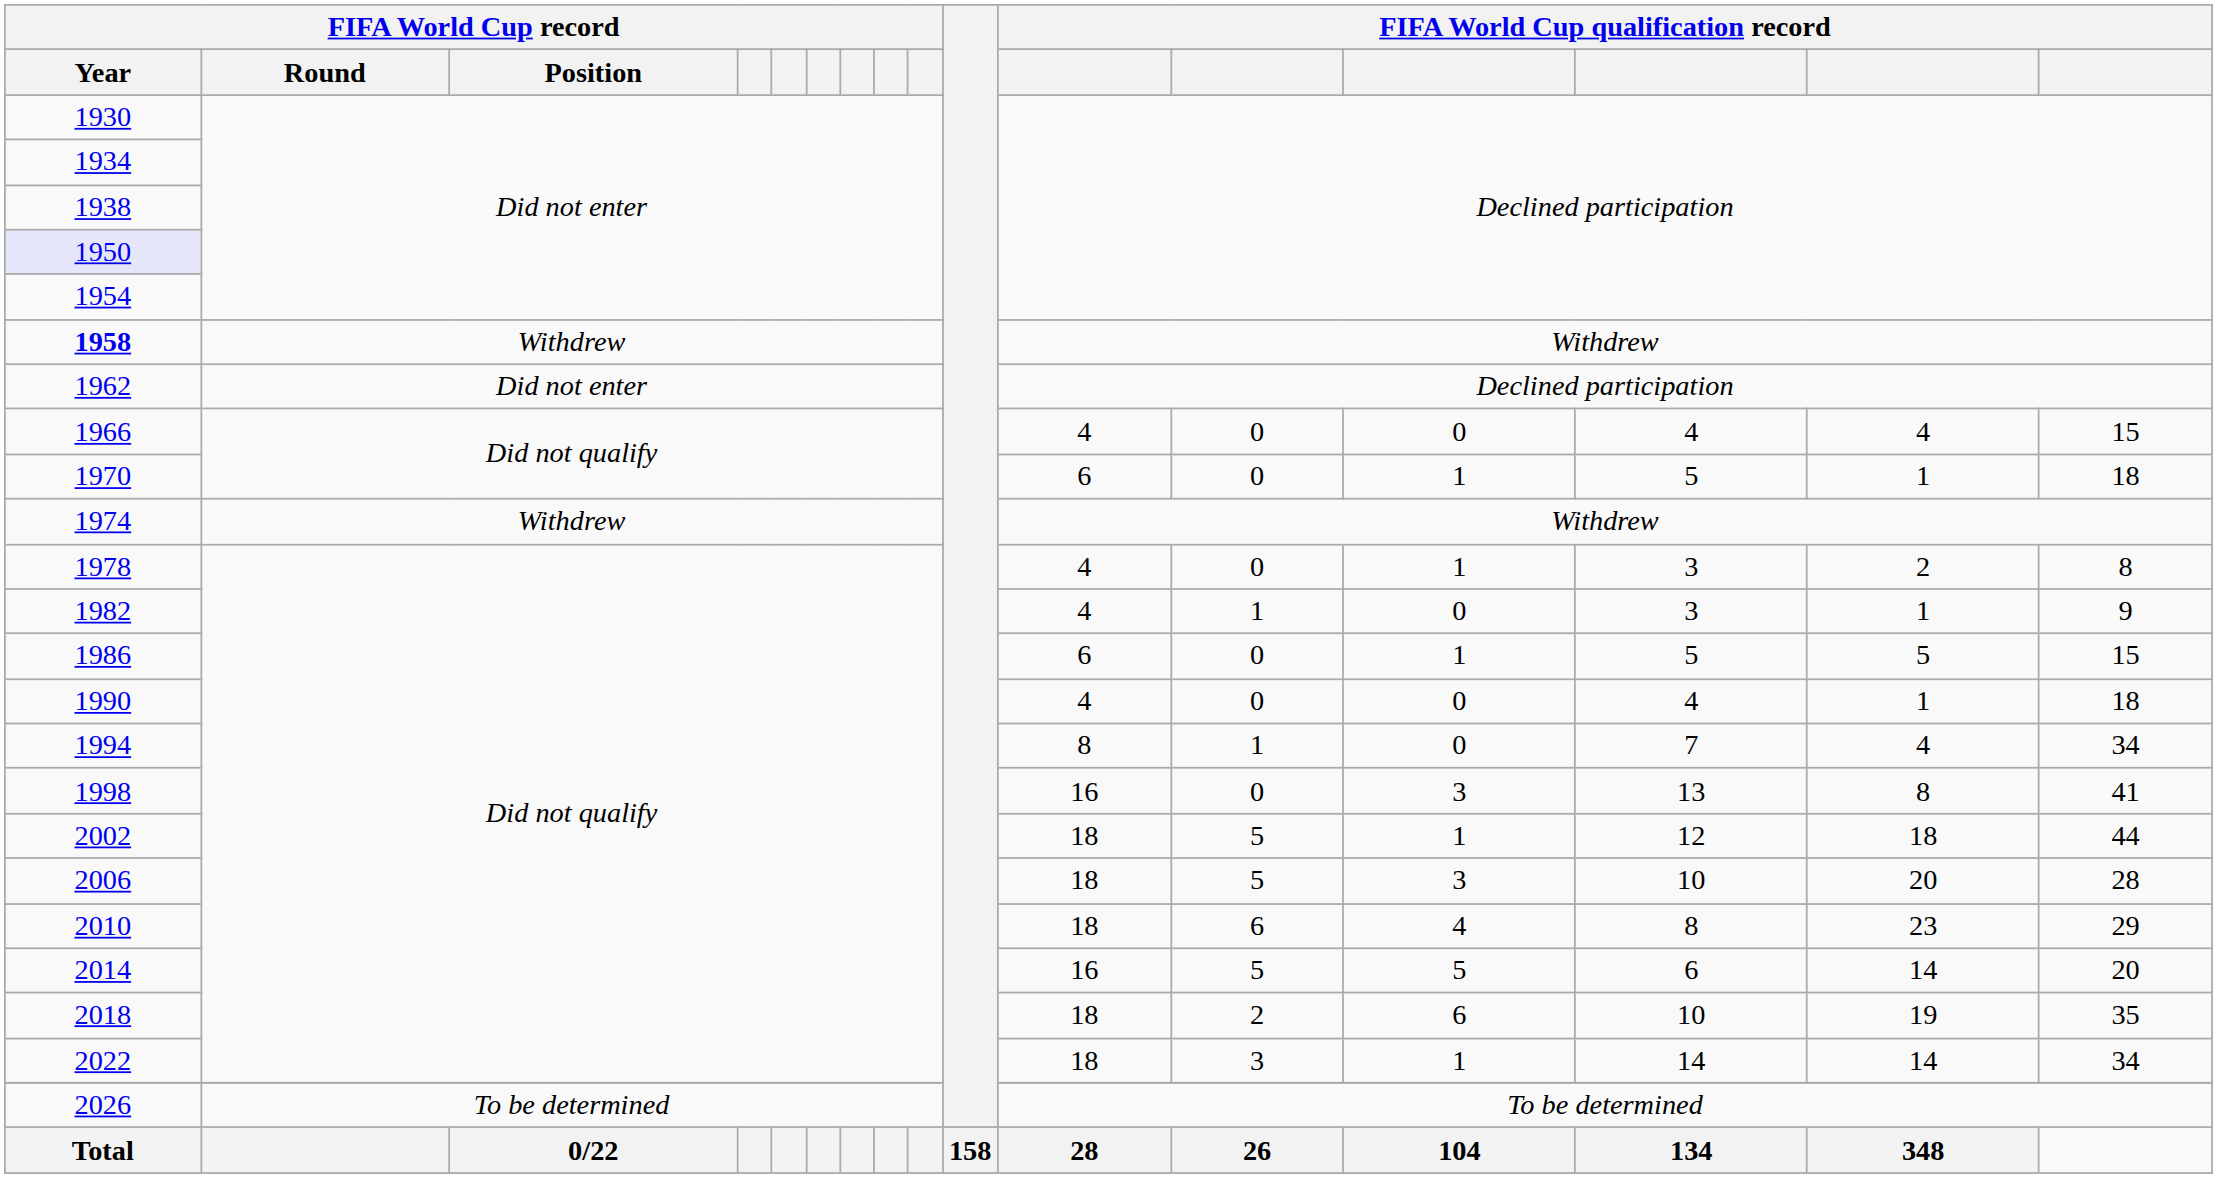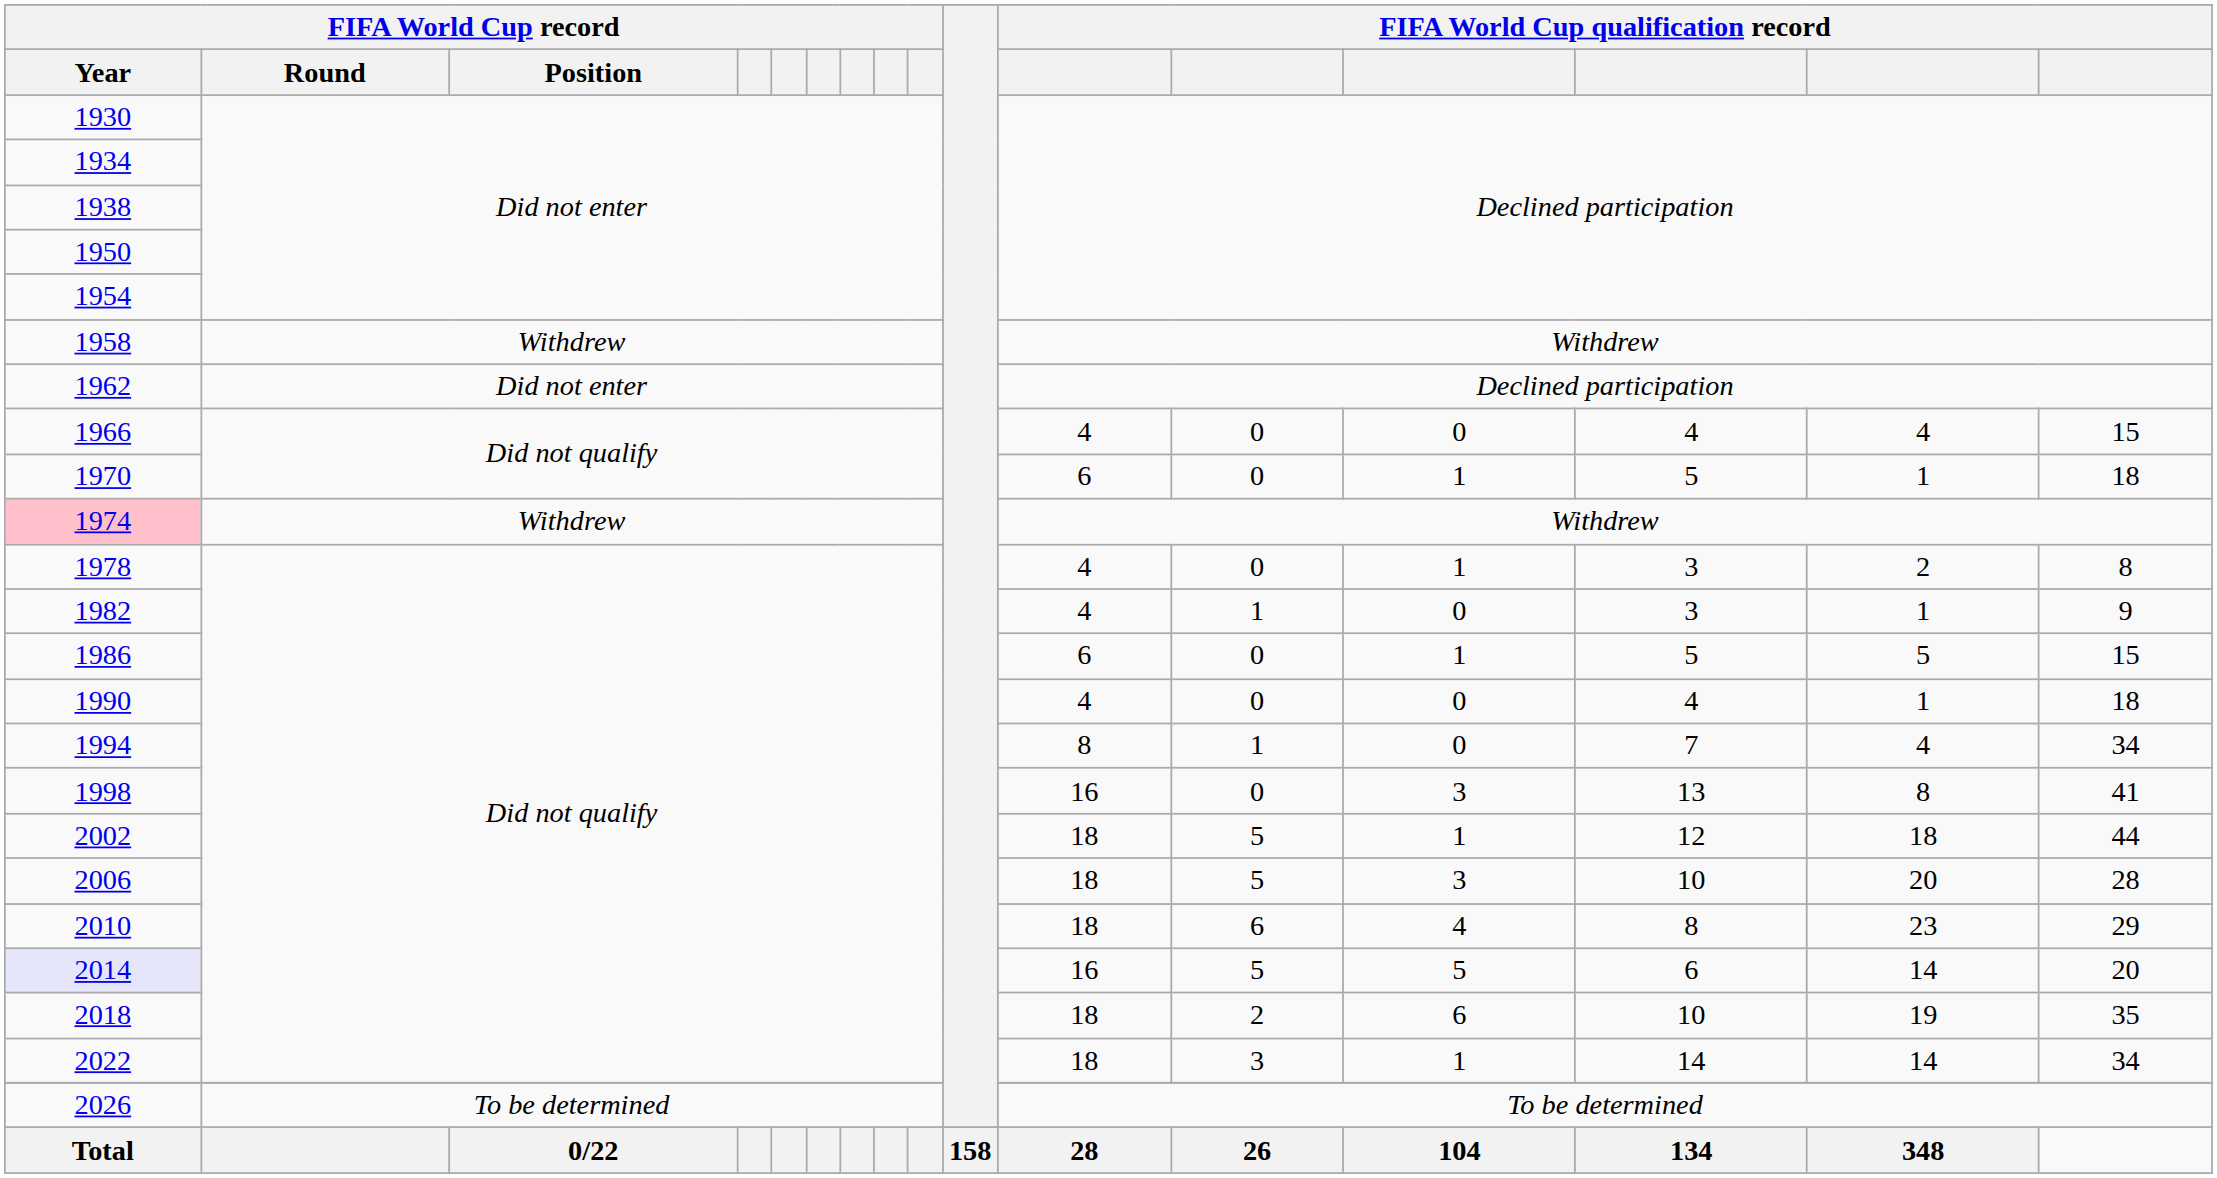(103, 251) lavender background -> (103, 251) no background
(103, 341) bold -> (103, 341) normal
(103, 521) no background -> (103, 521) pink background
(103, 970) no background -> (103, 970) lavender background
